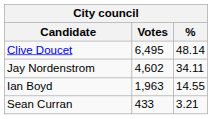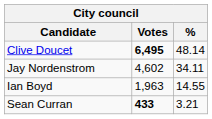(149, 50) normal -> (149, 50) bold
(144, 104) normal -> (144, 104) bold
